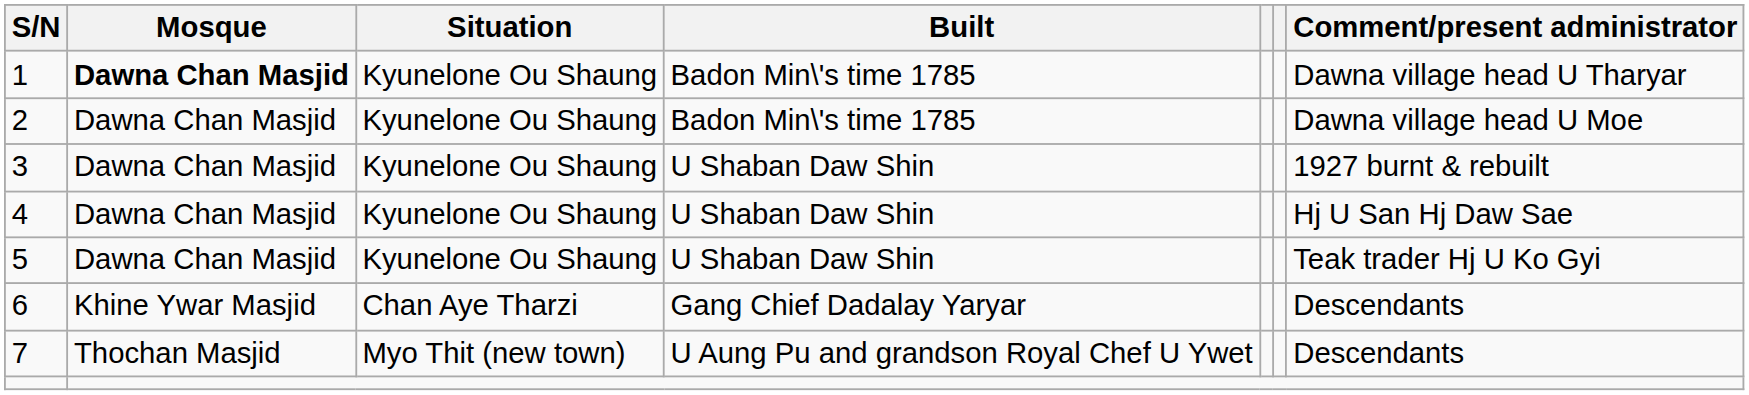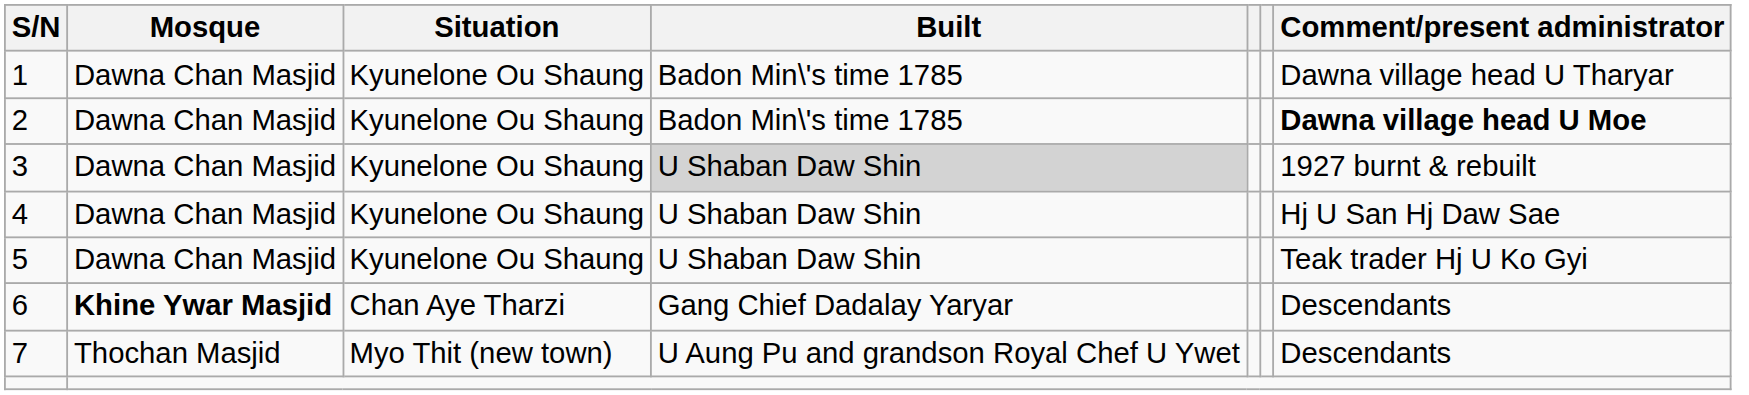(211, 74) bold -> (205, 74) normal
(1468, 120) normal -> (1463, 120) bold
(802, 167) no background -> (789, 167) lightgrey background
(195, 306) normal -> (203, 306) bold
